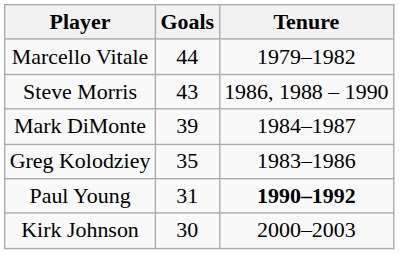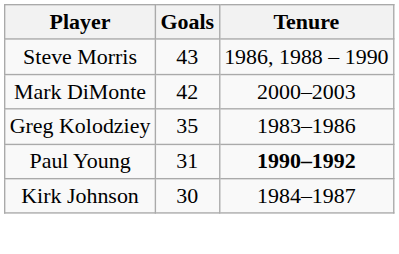- row: (80, 56)
(187, 126) 39 -> (187, 91) 42
(306, 126) 1984–1987 -> (306, 91) 2000–2003
(306, 230) 2000–2003 -> (306, 195) 1984–1987
